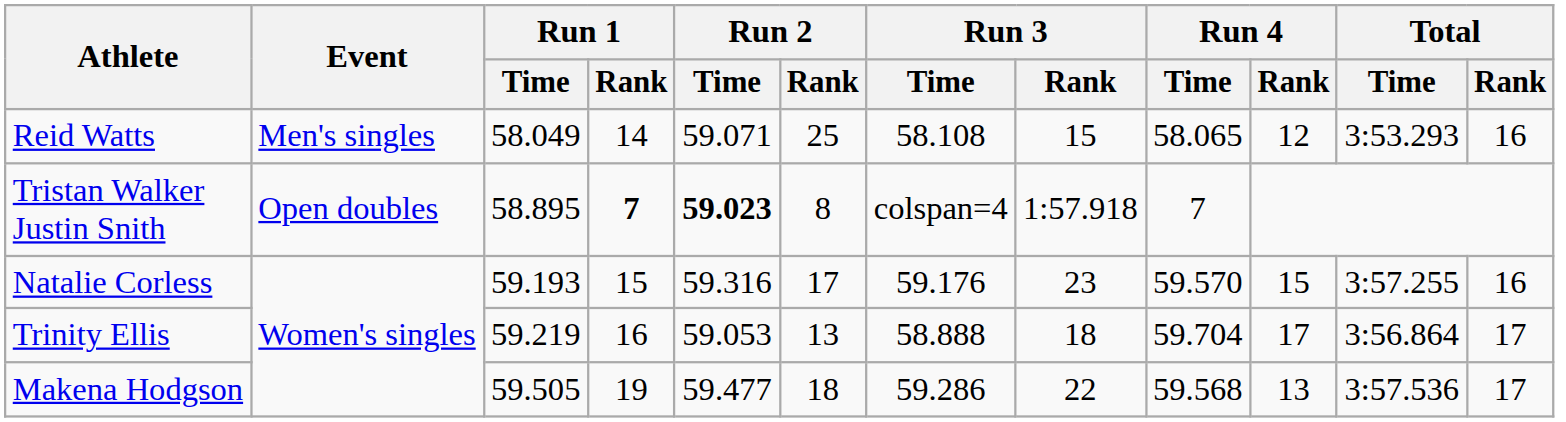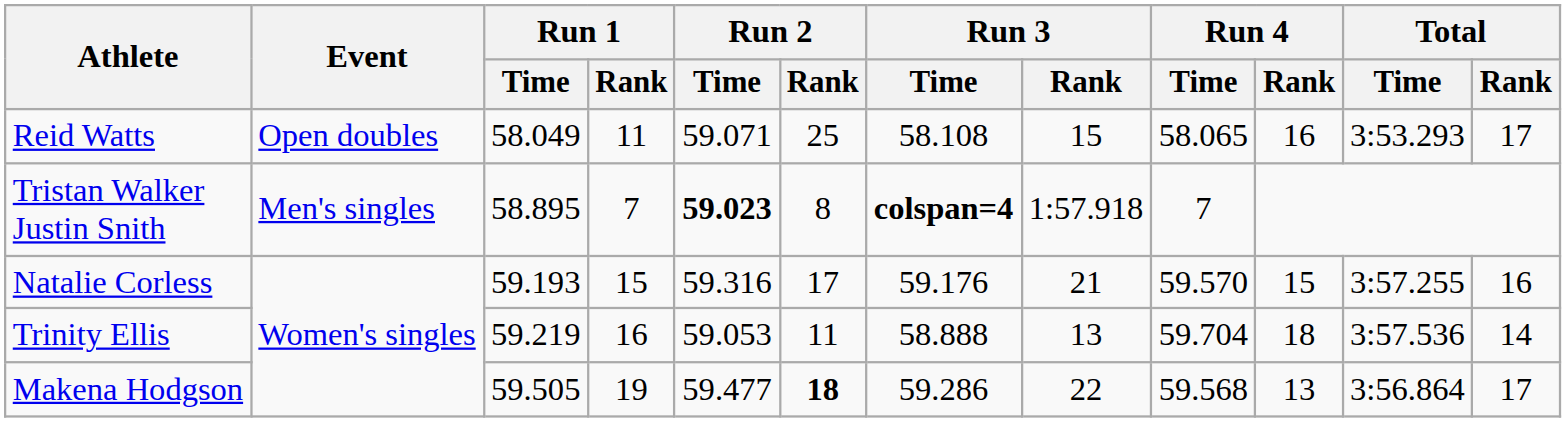(347, 136) Men's singles -> (348, 136) Open doubles
(631, 136) 14 -> (631, 136) 11
(1293, 136) 12 -> (1299, 136) 16
(1510, 136) 16 -> (1516, 136) 17
(348, 209) Open doubles -> (347, 209) Men's singles
(631, 209) bold -> (631, 209) normal
(941, 209) normal -> (944, 209) bold
(1080, 281) 23 -> (1086, 281) 21
(823, 335) 13 -> (823, 335) 11
(1080, 335) 18 -> (1086, 335) 13
(1293, 335) 17 -> (1299, 335) 18
(1402, 335) 3:56.864 -> (1407, 335) 3:57.536
(1510, 335) 17 -> (1516, 335) 14
(823, 389) normal -> (823, 389) bold
(1402, 389) 3:57.536 -> (1407, 389) 3:56.864
